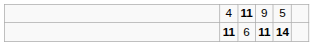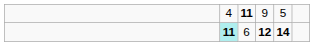(229, 32) no background -> (229, 32) paleturquoise background
(264, 32) 11 -> (265, 32) 12
